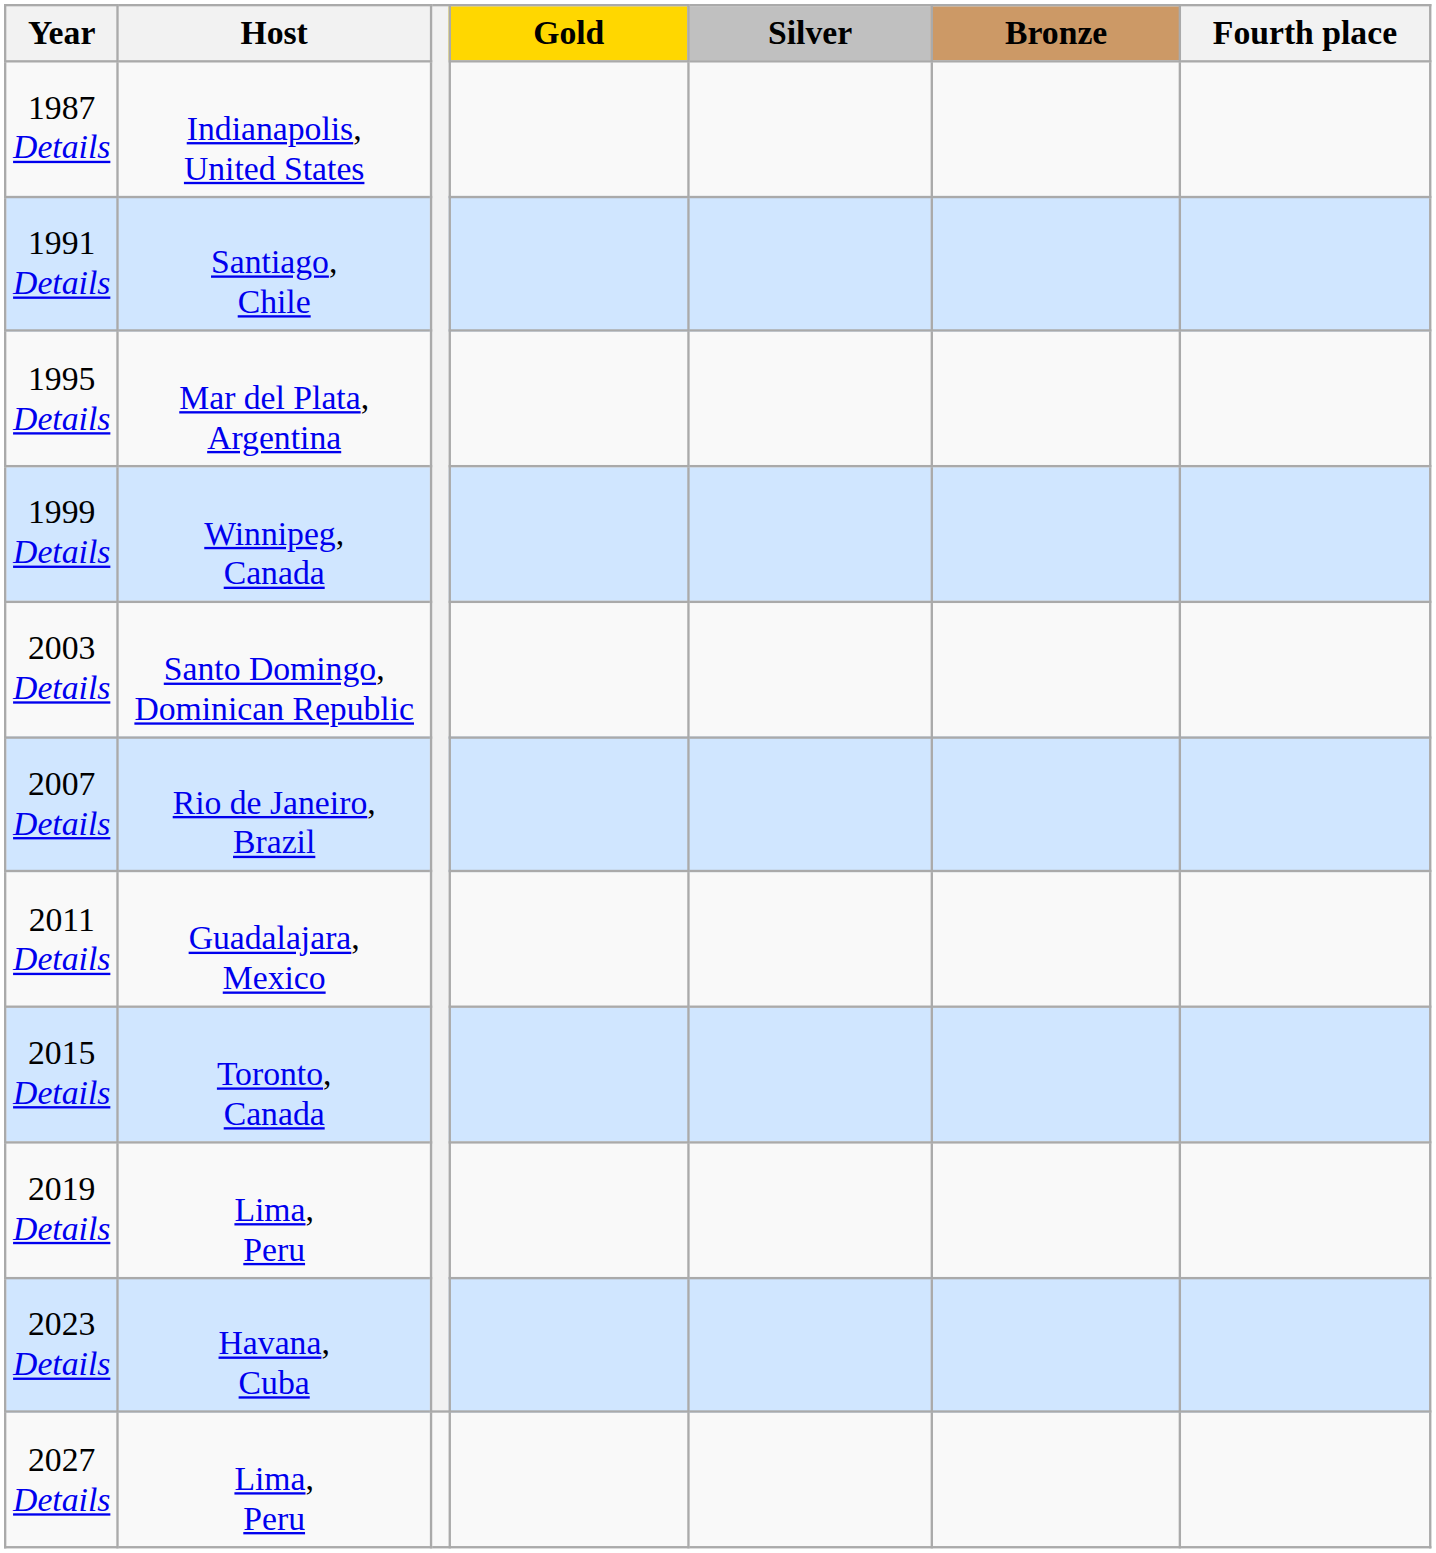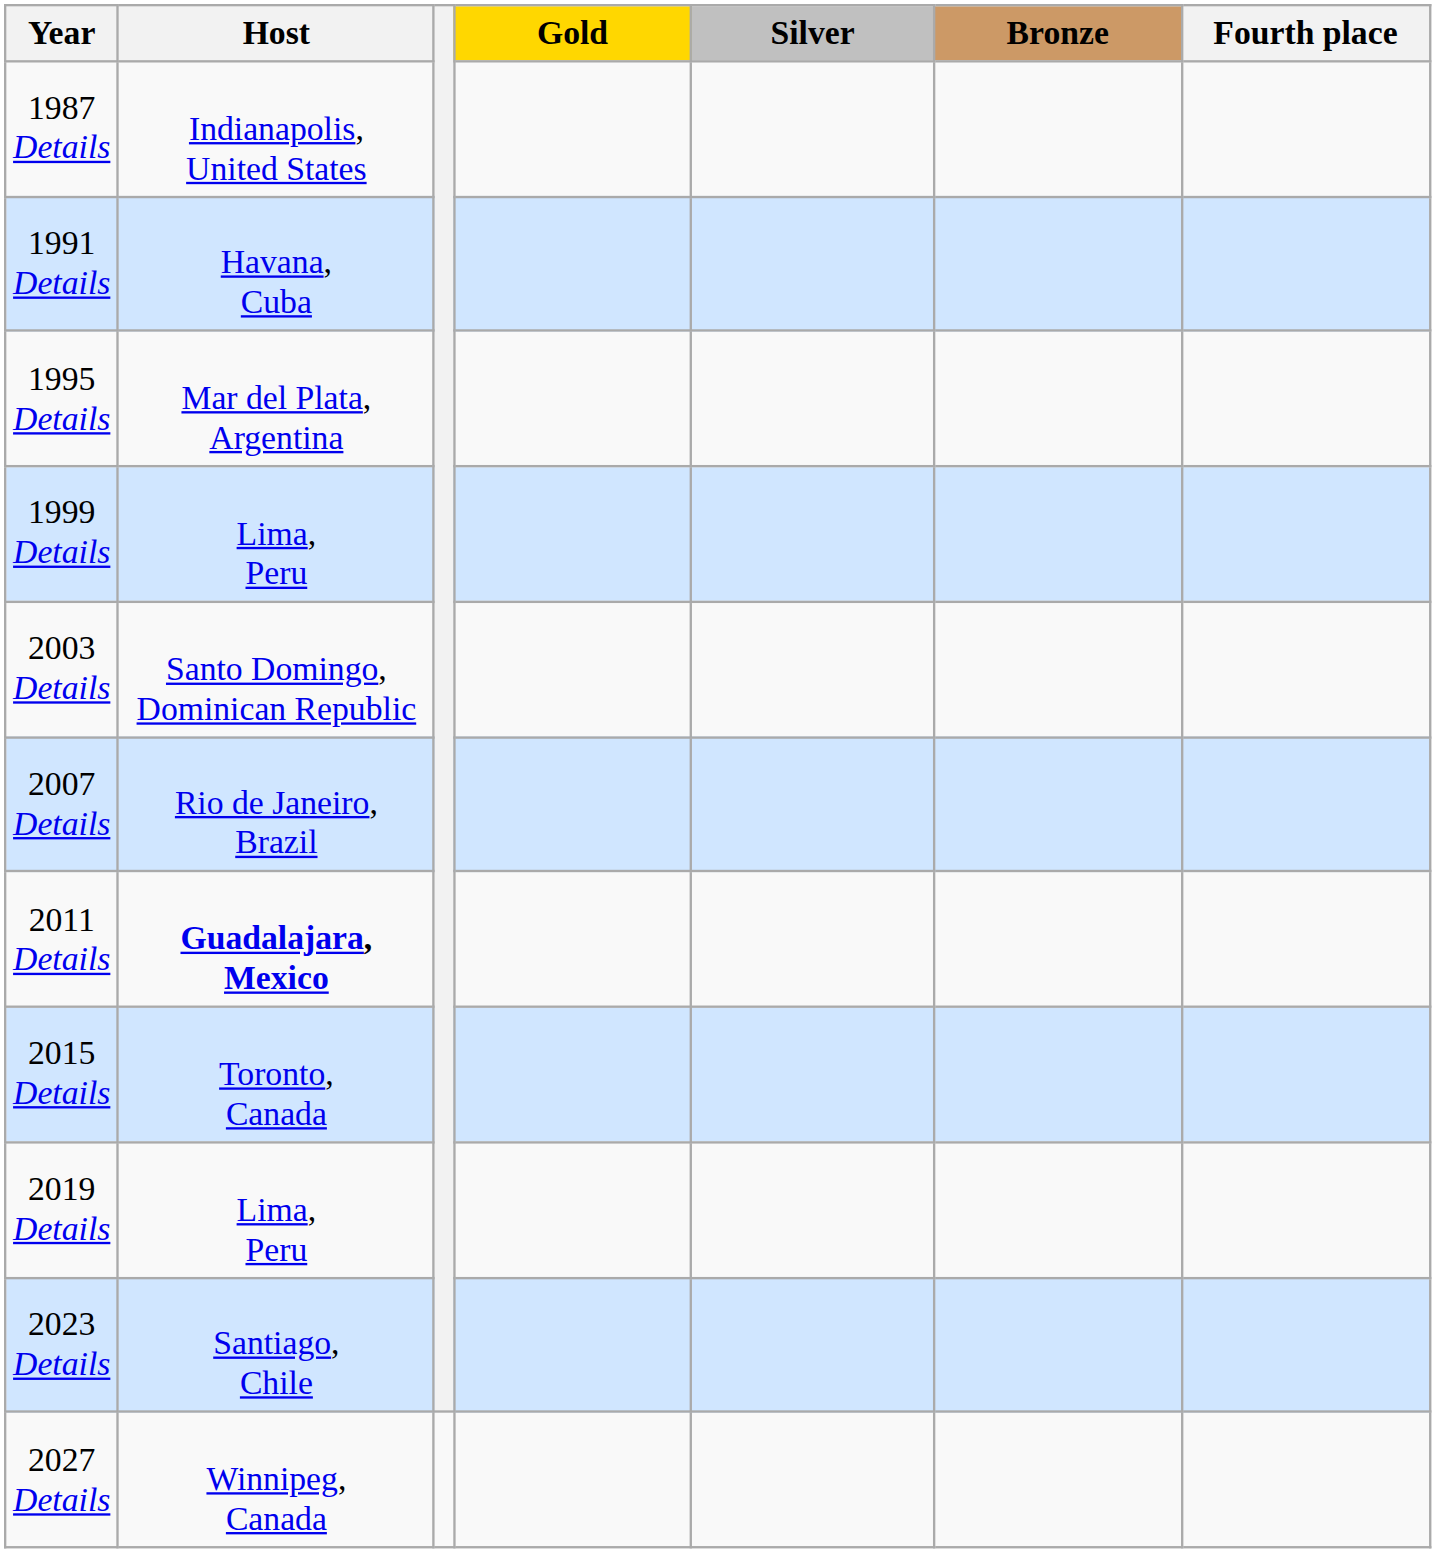(274, 283) Santiago, Chile -> (276, 283) Havana, Cuba
(274, 553) Winnipeg, Canada -> (276, 553) Lima, Peru
(274, 958) normal -> (276, 958) bold
(274, 1364) Havana, Cuba -> (276, 1364) Santiago, Chile
(274, 1499) Lima, Peru -> (276, 1499) Winnipeg, Canada
